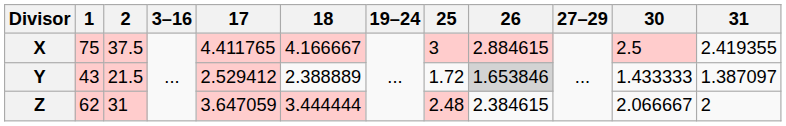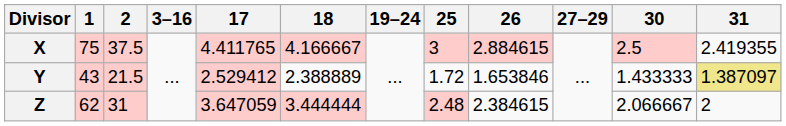(511, 76) lightgrey background -> (511, 76) no background
(739, 76) no background -> (739, 76) khaki background
